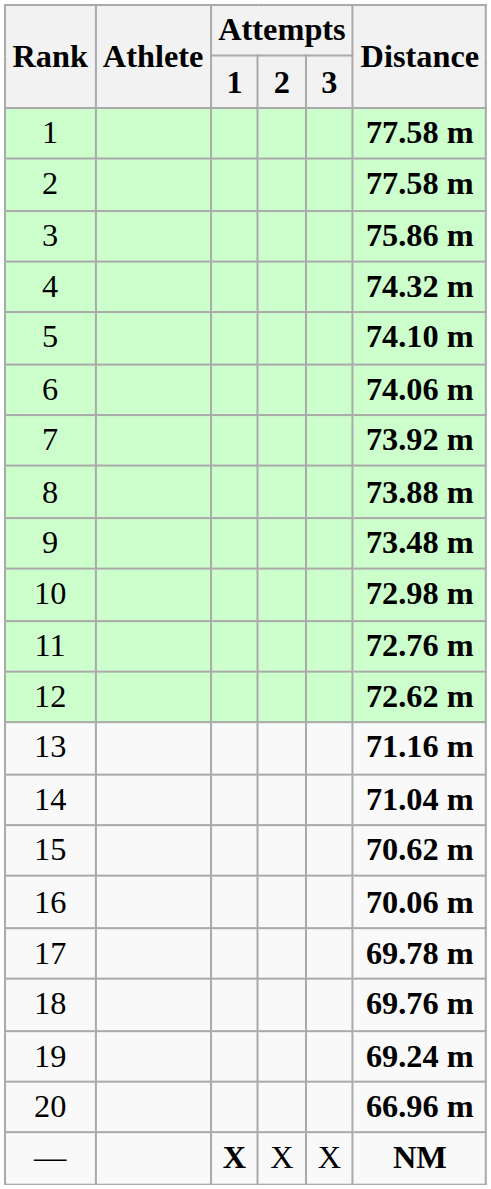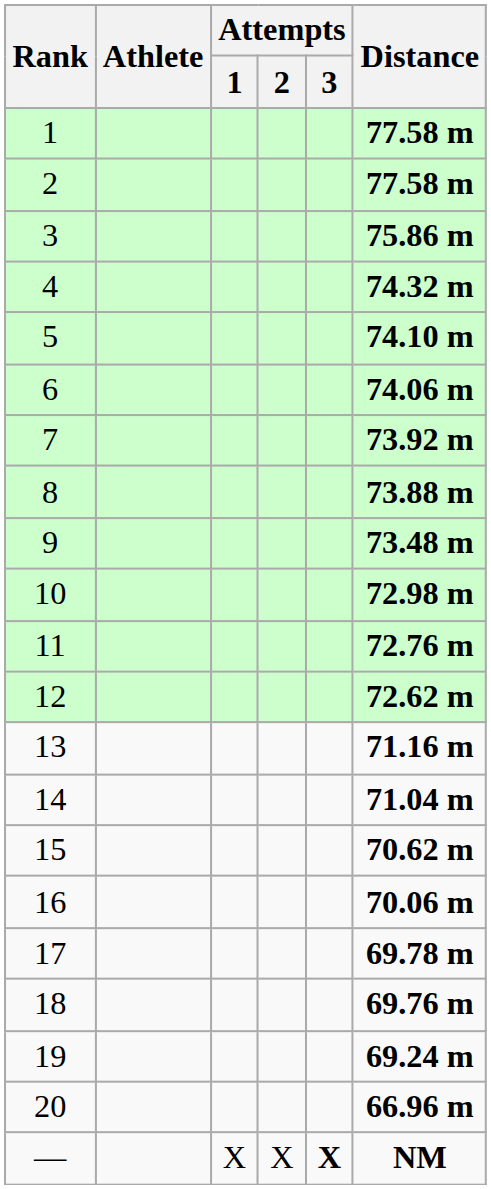(235, 1157) bold -> (235, 1157) normal
(329, 1157) normal -> (329, 1157) bold
